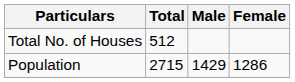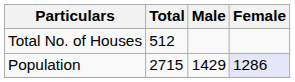(250, 65) no background -> (250, 65) lavender background
